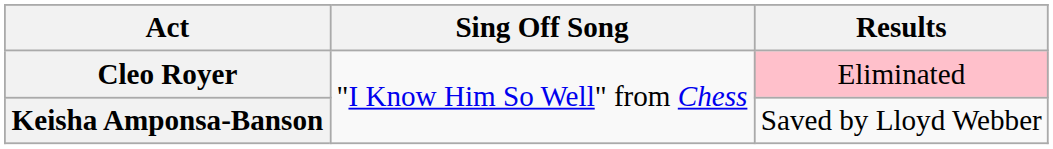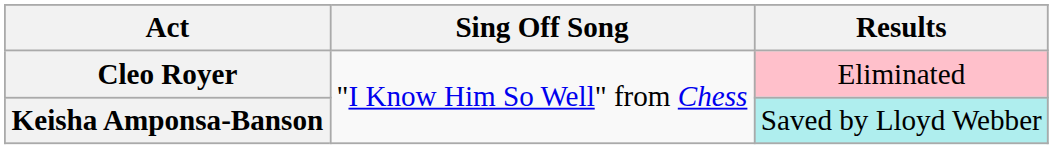(901, 119) no background -> (901, 119) paleturquoise background
